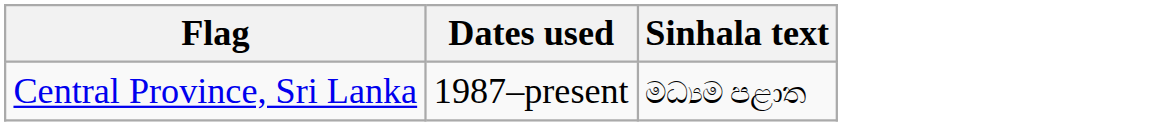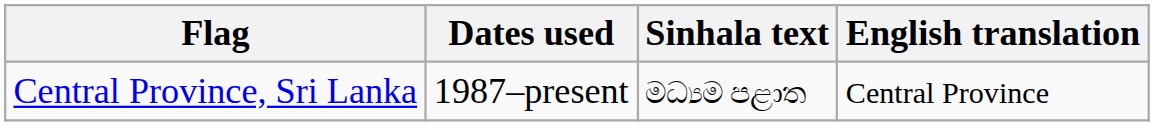+ column: (993, 33)
